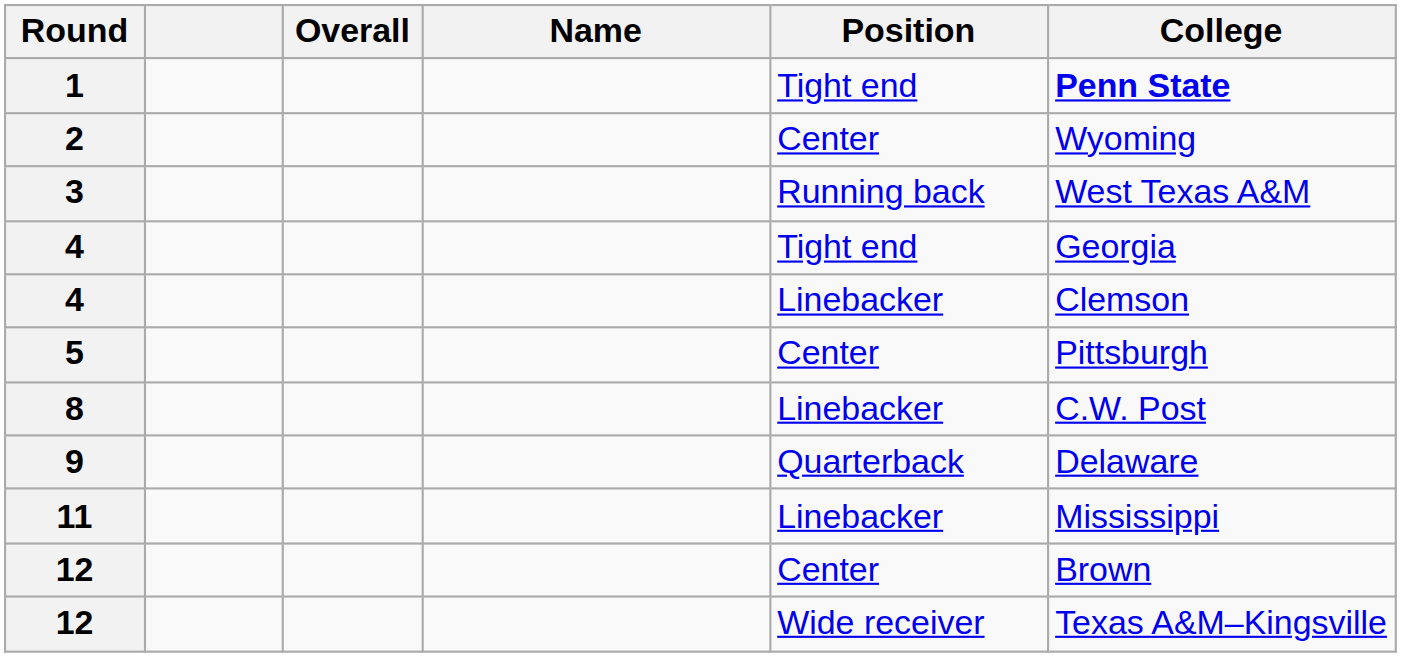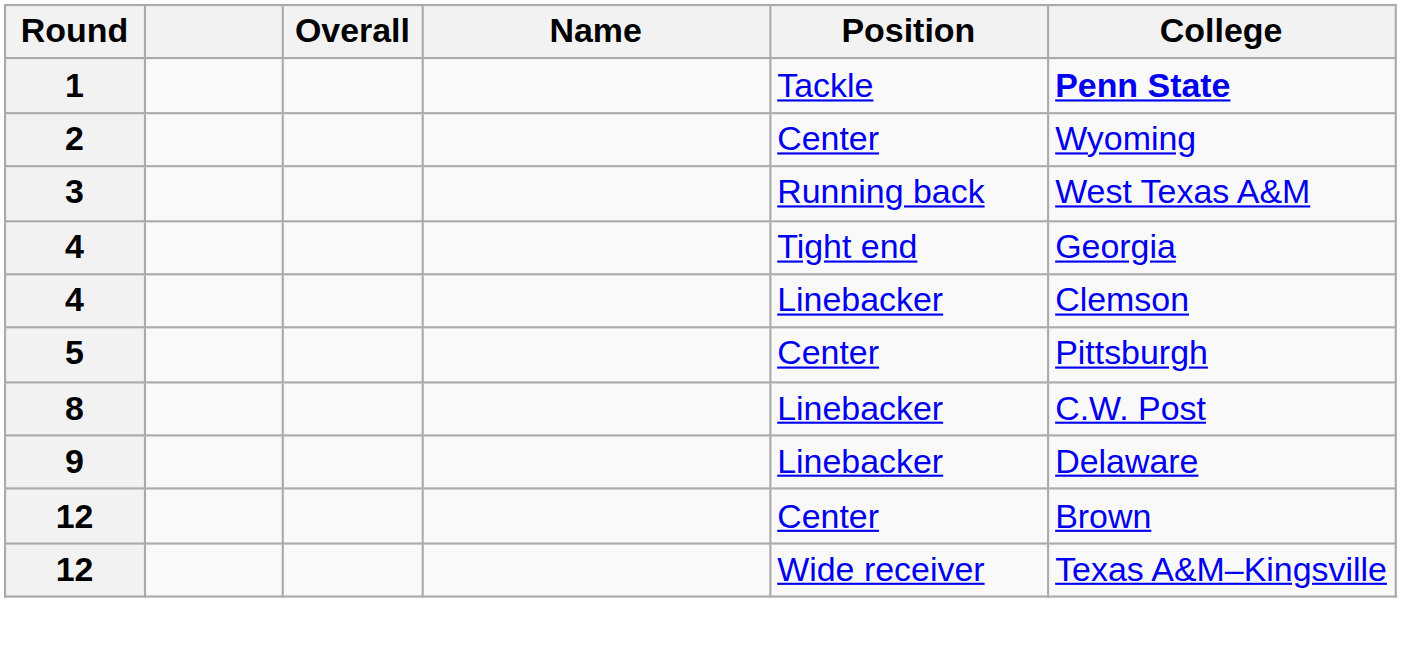(847, 85) Tight end -> (825, 85) Tackle
(871, 461) Quarterback -> (860, 461) Linebacker
- row: (75, 515)
